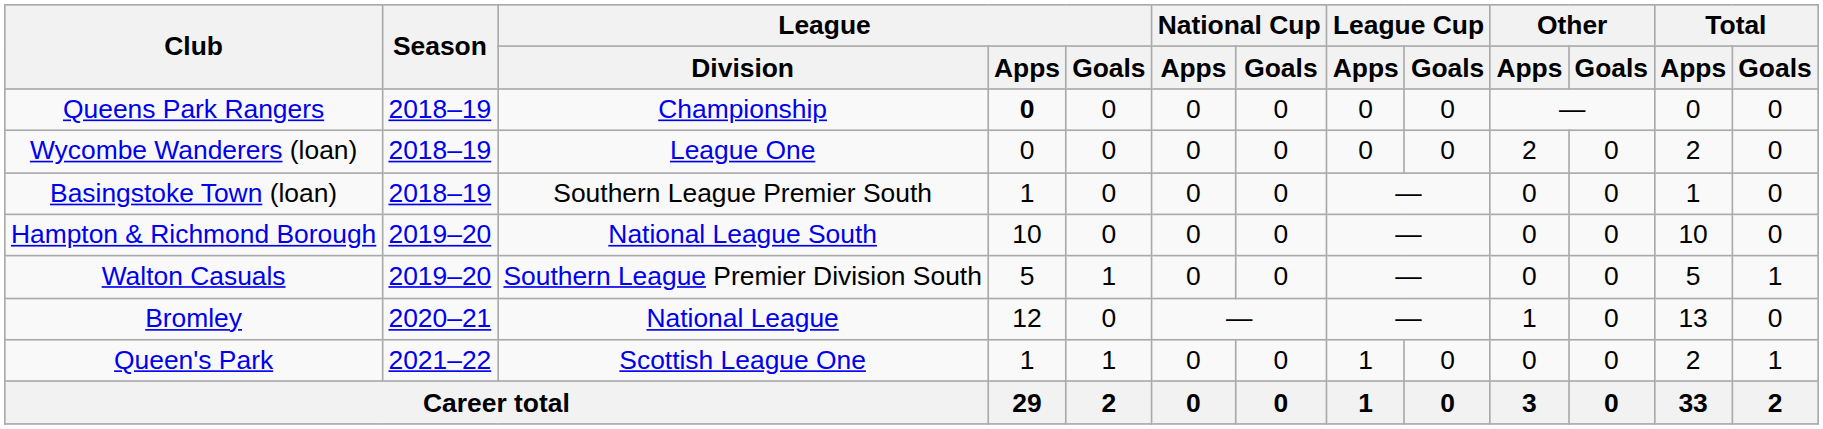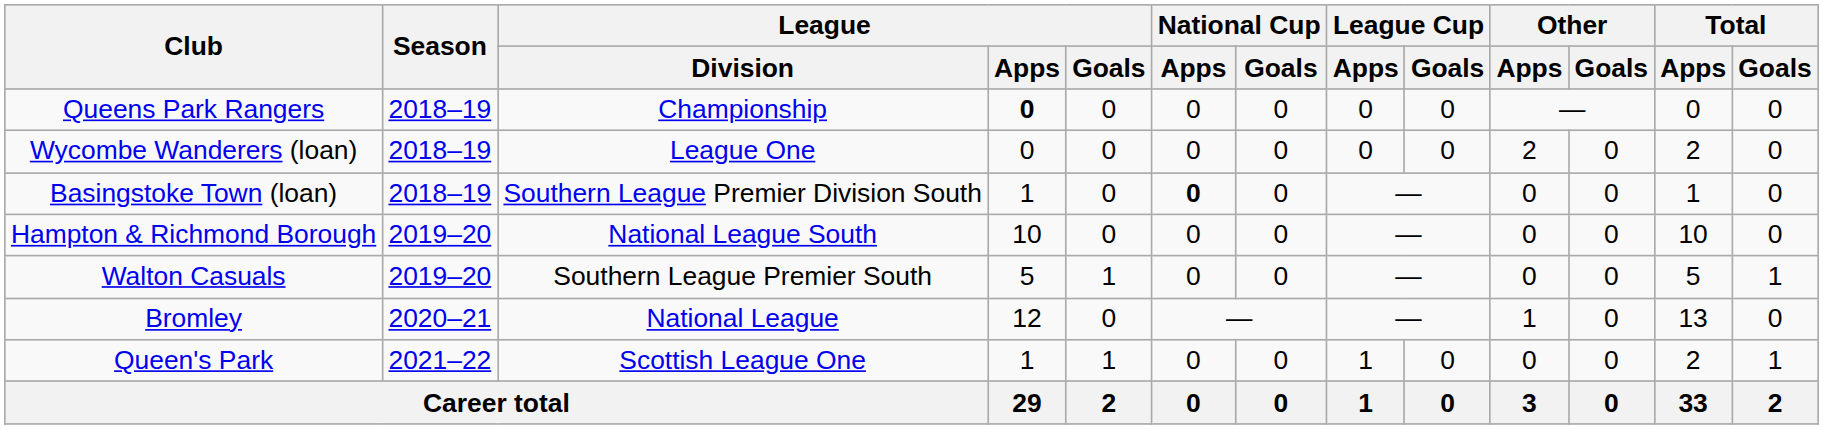(743, 192) Southern League Premier South -> (743, 192) Southern League Premier Division South
(1193, 192) normal -> (1193, 192) bold
(743, 276) Southern League Premier Division South -> (743, 276) Southern League Premier South
